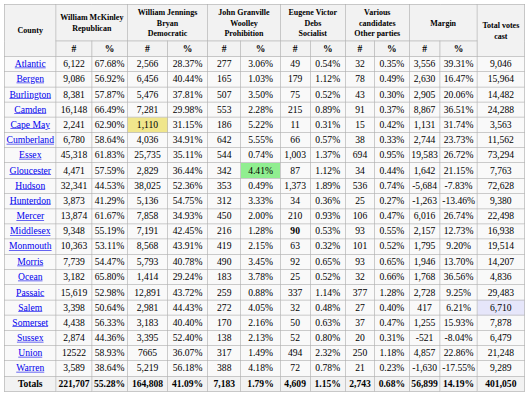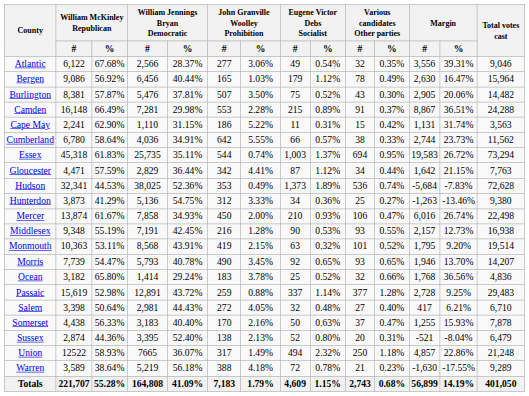(147, 125) khaki background -> (147, 125) no background
(261, 170) lightgreen background -> (261, 170) no background
(295, 231) bold -> (295, 231) normal
(501, 307) lavender background -> (501, 307) no background
